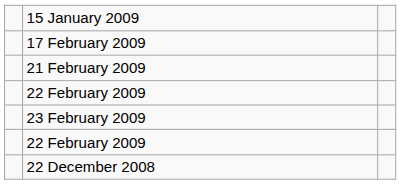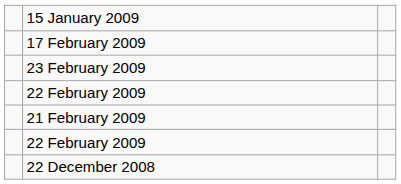rows swapped: (14, 68) <-> (14, 117)
